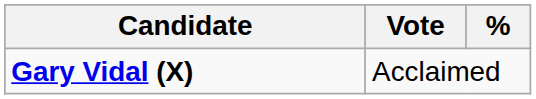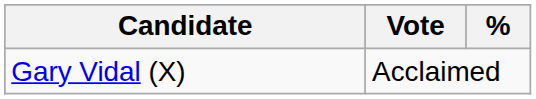(102, 70) bold -> (98, 70) normal
